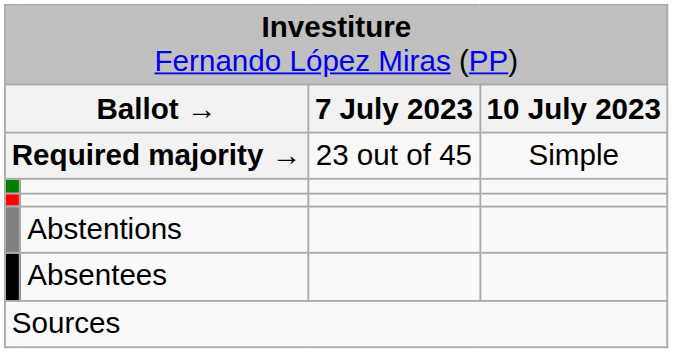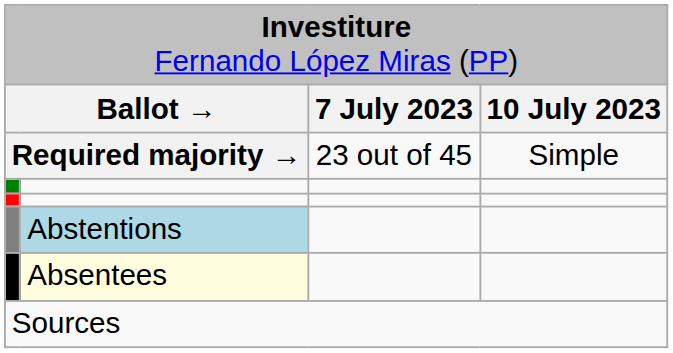(105, 229) no background -> (105, 229) lightblue background
(97, 276) no background -> (97, 276) lightyellow background
